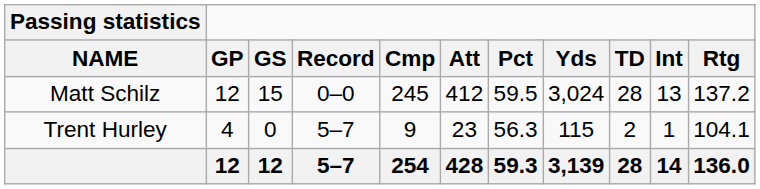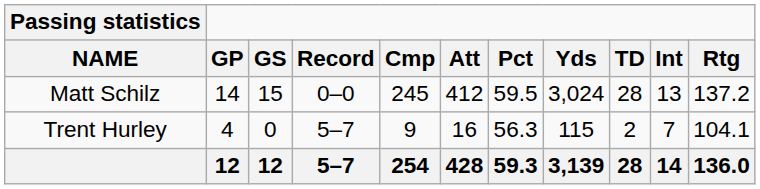(227, 93) 12 -> (227, 93) 14
(464, 129) 23 -> (464, 129) 16
(669, 129) 1 -> (669, 129) 7
